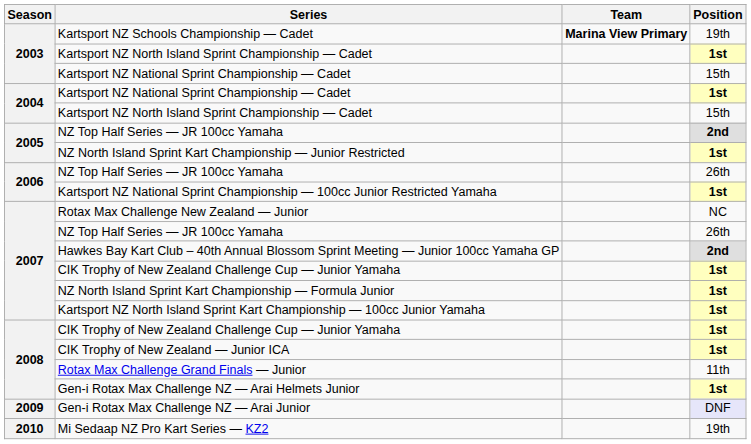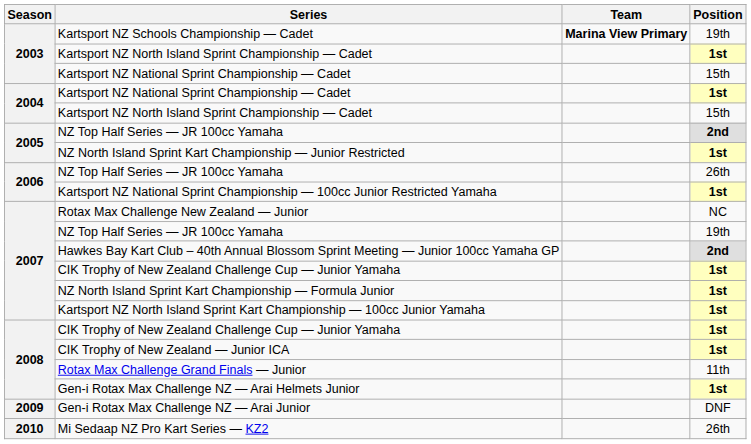(718, 231) 26th -> (718, 231) 19th
(718, 408) lavender background -> (718, 408) no background
(718, 428) 19th -> (718, 428) 26th
